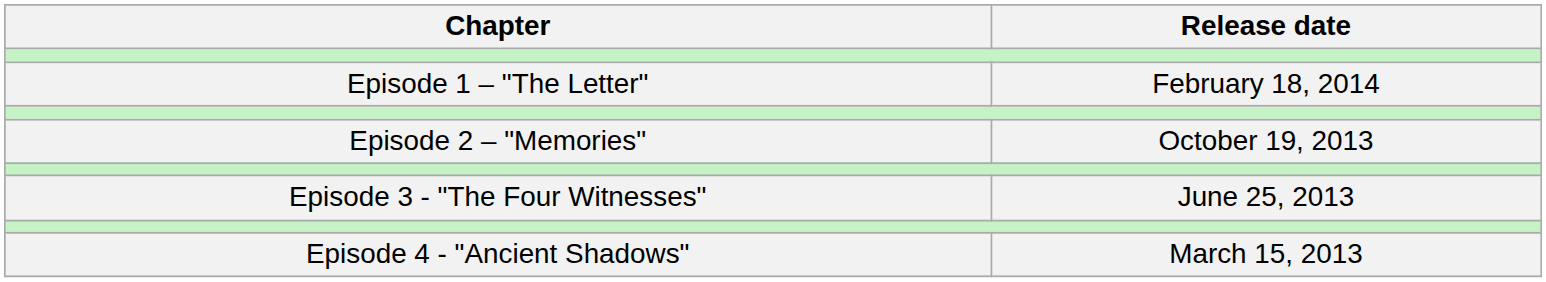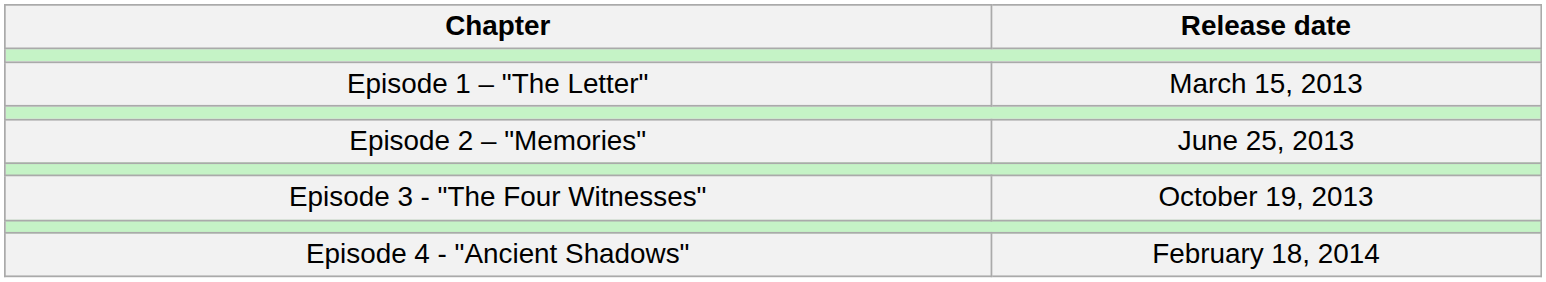(1266, 83) February 18, 2014 -> (1266, 83) March 15, 2013
(1266, 140) October 19, 2013 -> (1266, 140) June 25, 2013
(1266, 197) June 25, 2013 -> (1266, 197) October 19, 2013
(1266, 254) March 15, 2013 -> (1266, 254) February 18, 2014
